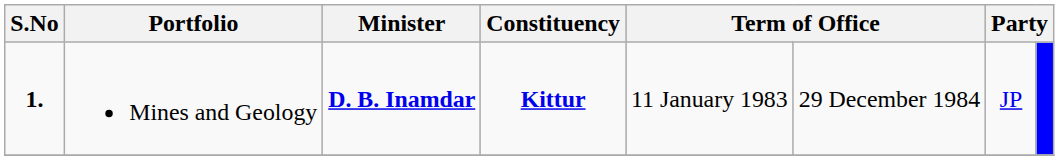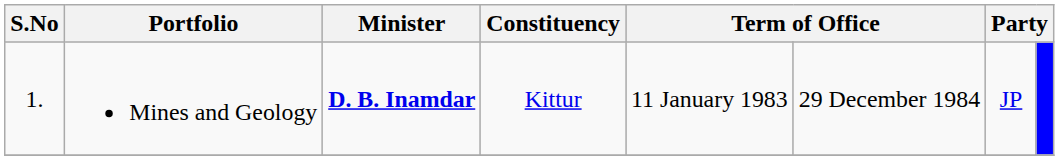(34, 98) bold -> (34, 98) normal
(553, 98) bold -> (553, 98) normal
